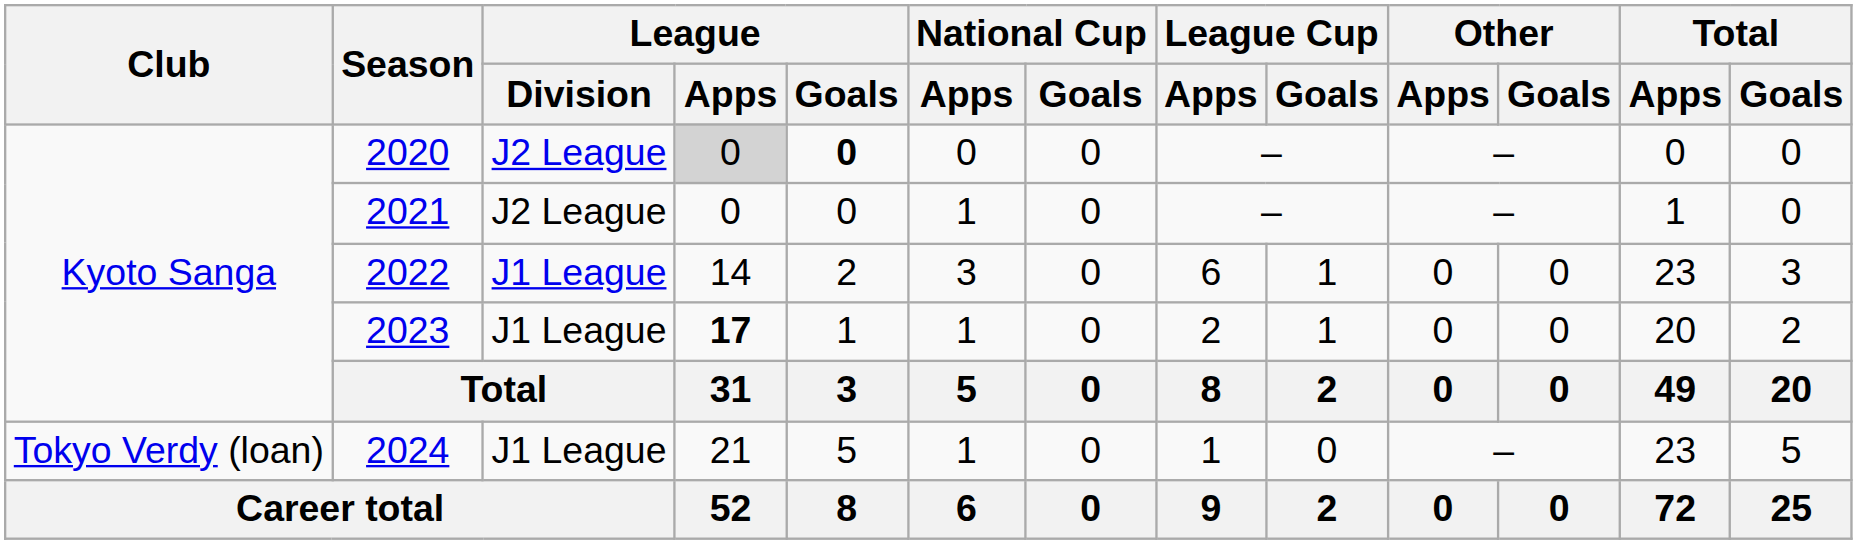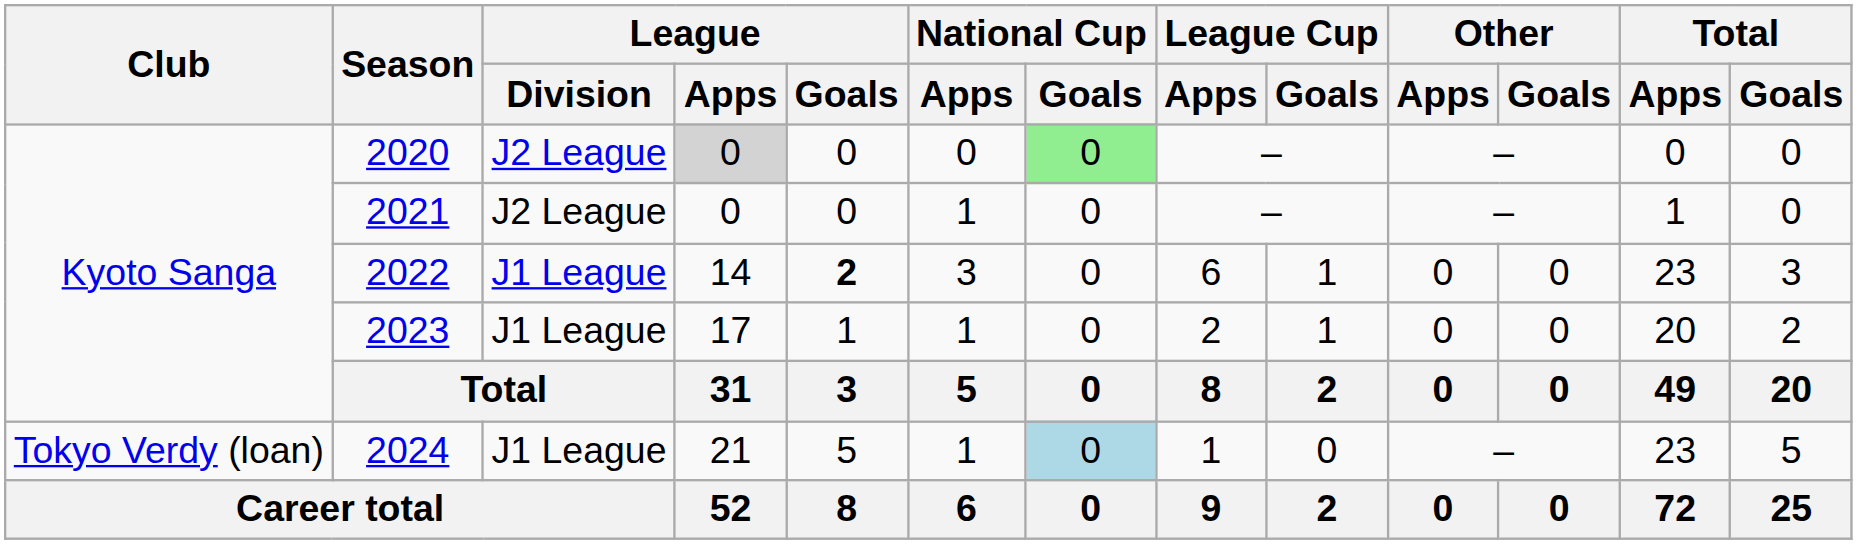(847, 152) bold -> (847, 152) normal
(1091, 152) no background -> (1091, 152) lightgreen background
(847, 271) normal -> (847, 271) bold
(731, 331) bold -> (731, 331) normal
(1091, 449) no background -> (1091, 449) lightblue background
